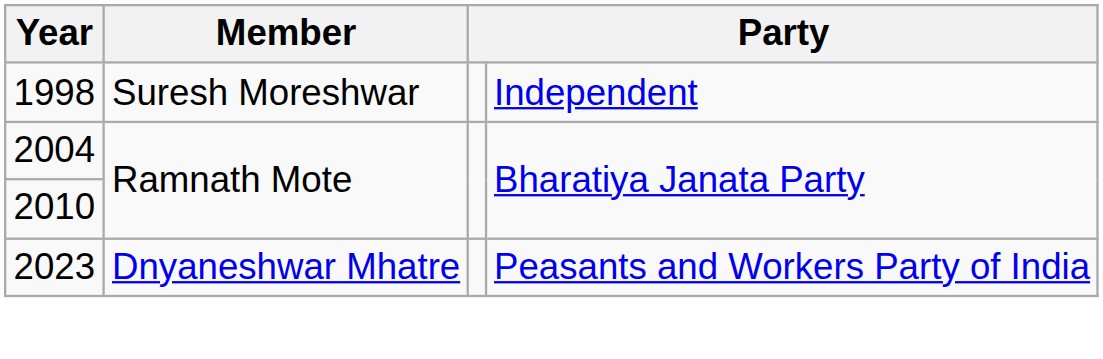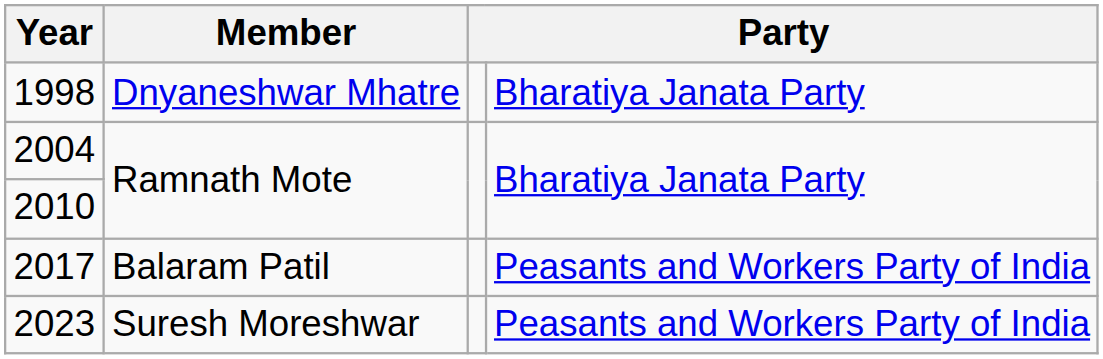(266, 91) Suresh Moreshwar -> (286, 91) Dnyaneshwar Mhatre
(596, 91) Independent -> (679, 91) Bharatiya Janata Party
+ row: (54, 265)
(286, 265) Dnyaneshwar Mhatre -> (266, 324) Suresh Moreshwar
